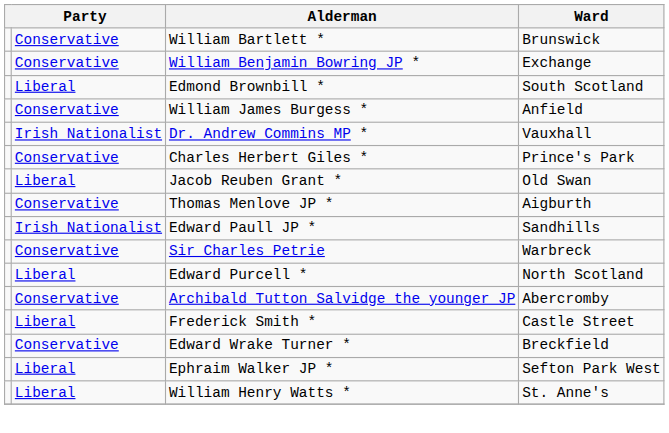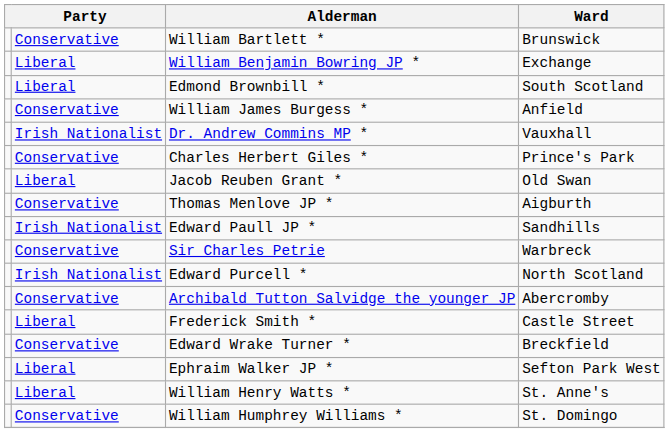(67, 63) Conservative -> (45, 63) Liberal
(45, 275) Liberal -> (88, 275) Irish Nationalist
+ row: (286, 416)
